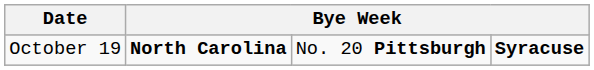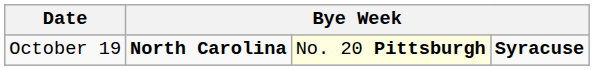(391, 50) no background -> (391, 50) lightyellow background
